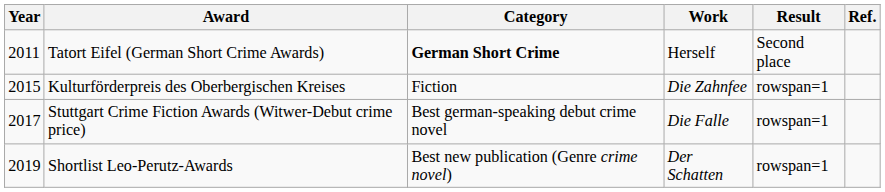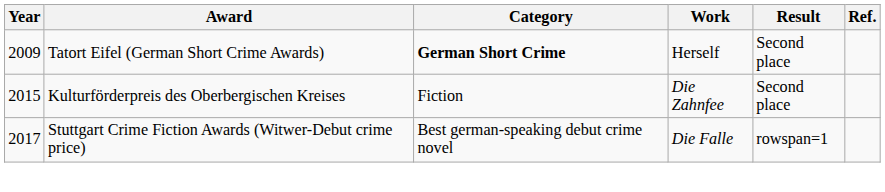(24, 52) 2011 -> (24, 52) 2009
(793, 86) rowspan=1 -> (780, 95) Second place
- row: (140, 165)
